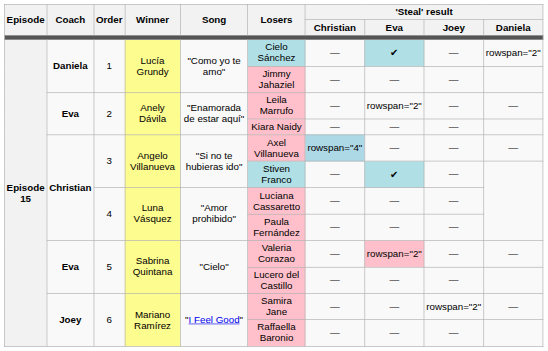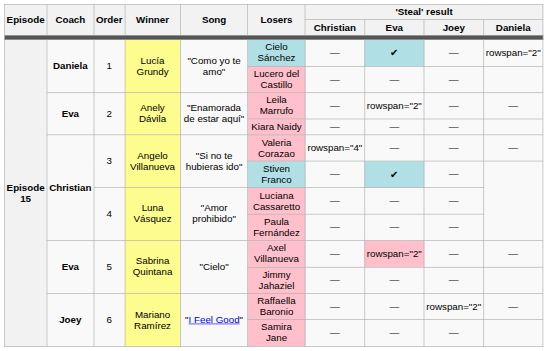(276, 79) Jimmy Jahaziel -> (276, 79) Lucero del Castillo
(276, 148) Axel Villanueva -> (276, 148) Valeria Corazao
(335, 148) lightblue background -> (335, 148) no background
(276, 253) Valeria Corazao -> (276, 253) Axel Villanueva
(276, 280) Lucero del Castillo -> (276, 280) Jimmy Jahaziel
(276, 306) Samira Jane -> (276, 306) Raffaella Baronio
(276, 333) Raffaella Baronio -> (276, 333) Samira Jane
